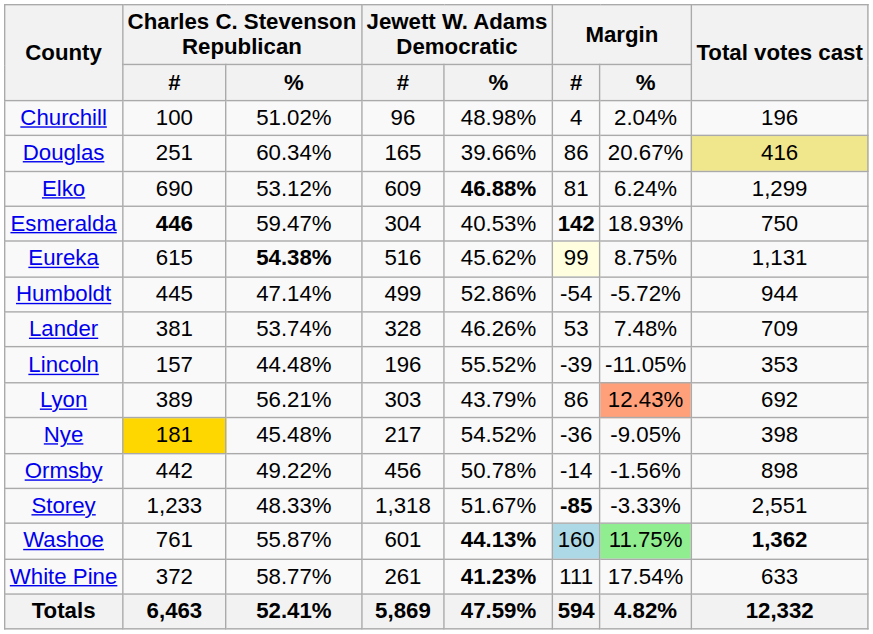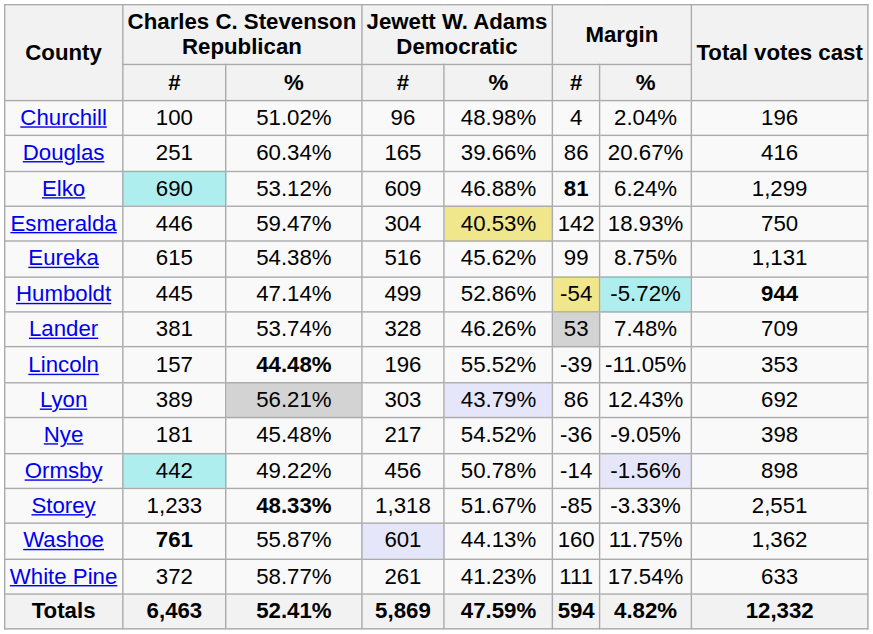(780, 152) khaki background -> (780, 152) no background
(174, 188) no background -> (174, 188) paleturquoise background
(498, 188) bold -> (498, 188) normal
(576, 188) normal -> (576, 188) bold
(174, 223) bold -> (174, 223) normal
(498, 223) no background -> (498, 223) khaki background
(576, 223) bold -> (576, 223) normal
(294, 258) bold -> (294, 258) normal
(576, 258) lightyellow background -> (576, 258) no background
(576, 294) no background -> (576, 294) khaki background
(646, 294) no background -> (646, 294) paleturquoise background
(780, 294) normal -> (780, 294) bold
(576, 329) no background -> (576, 329) lightgrey background
(294, 364) normal -> (294, 364) bold
(294, 399) no background -> (294, 399) lightgrey background
(498, 399) no background -> (498, 399) lavender background
(646, 399) lightsalmon background -> (646, 399) no background
(174, 435) gold background -> (174, 435) no background
(174, 470) no background -> (174, 470) paleturquoise background
(646, 470) no background -> (646, 470) lavender background
(294, 505) normal -> (294, 505) bold
(576, 505) bold -> (576, 505) normal
(174, 540) normal -> (174, 540) bold
(403, 540) no background -> (403, 540) lavender background
(498, 540) bold -> (498, 540) normal
(576, 540) lightblue background -> (576, 540) no background
(646, 540) lightgreen background -> (646, 540) no background
(780, 540) bold -> (780, 540) normal
(498, 576) bold -> (498, 576) normal
